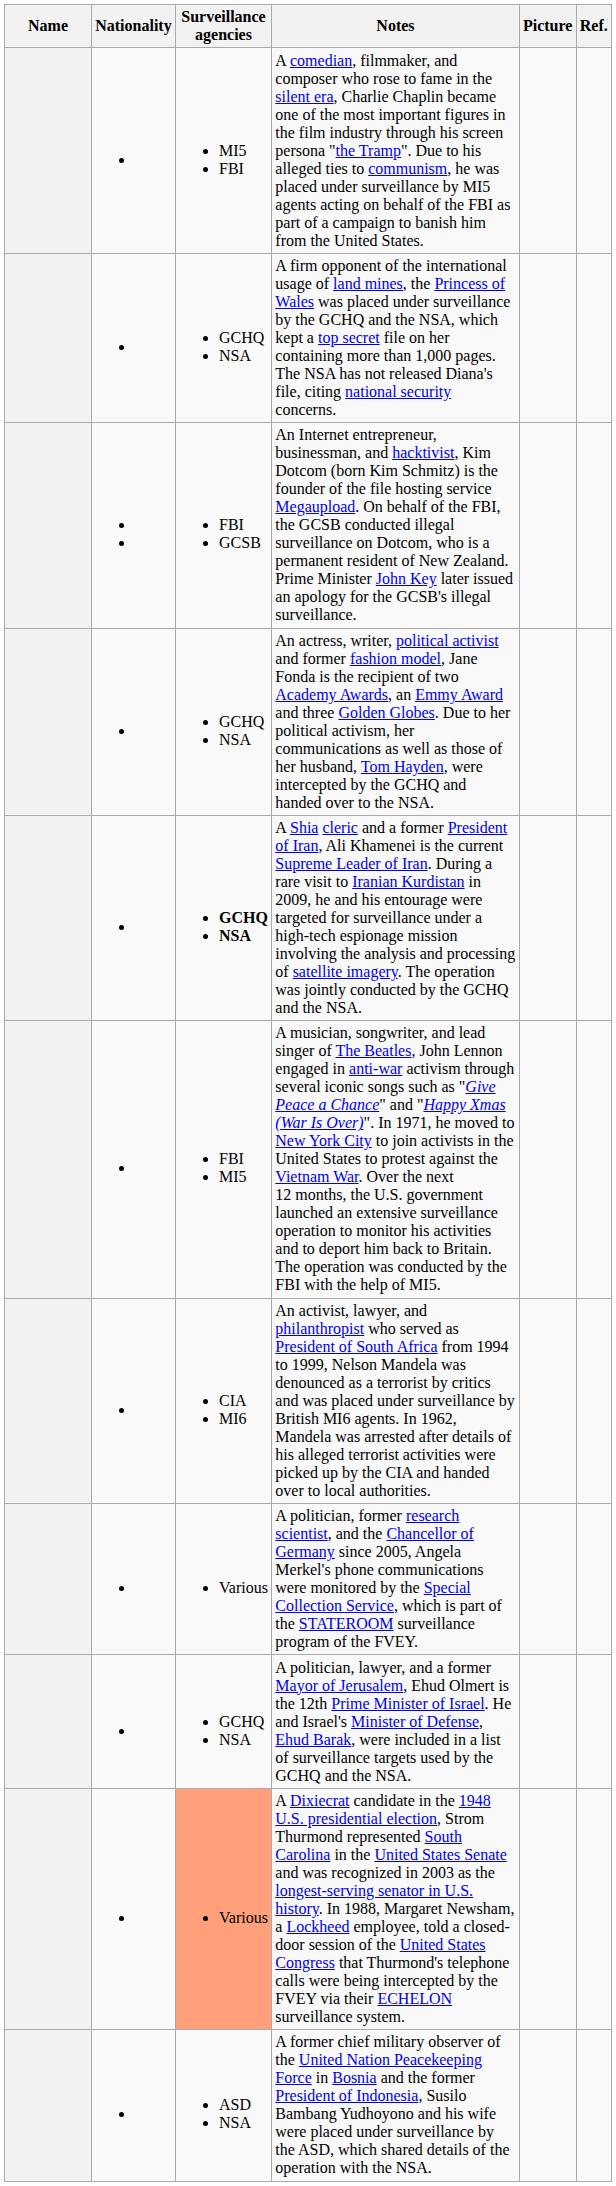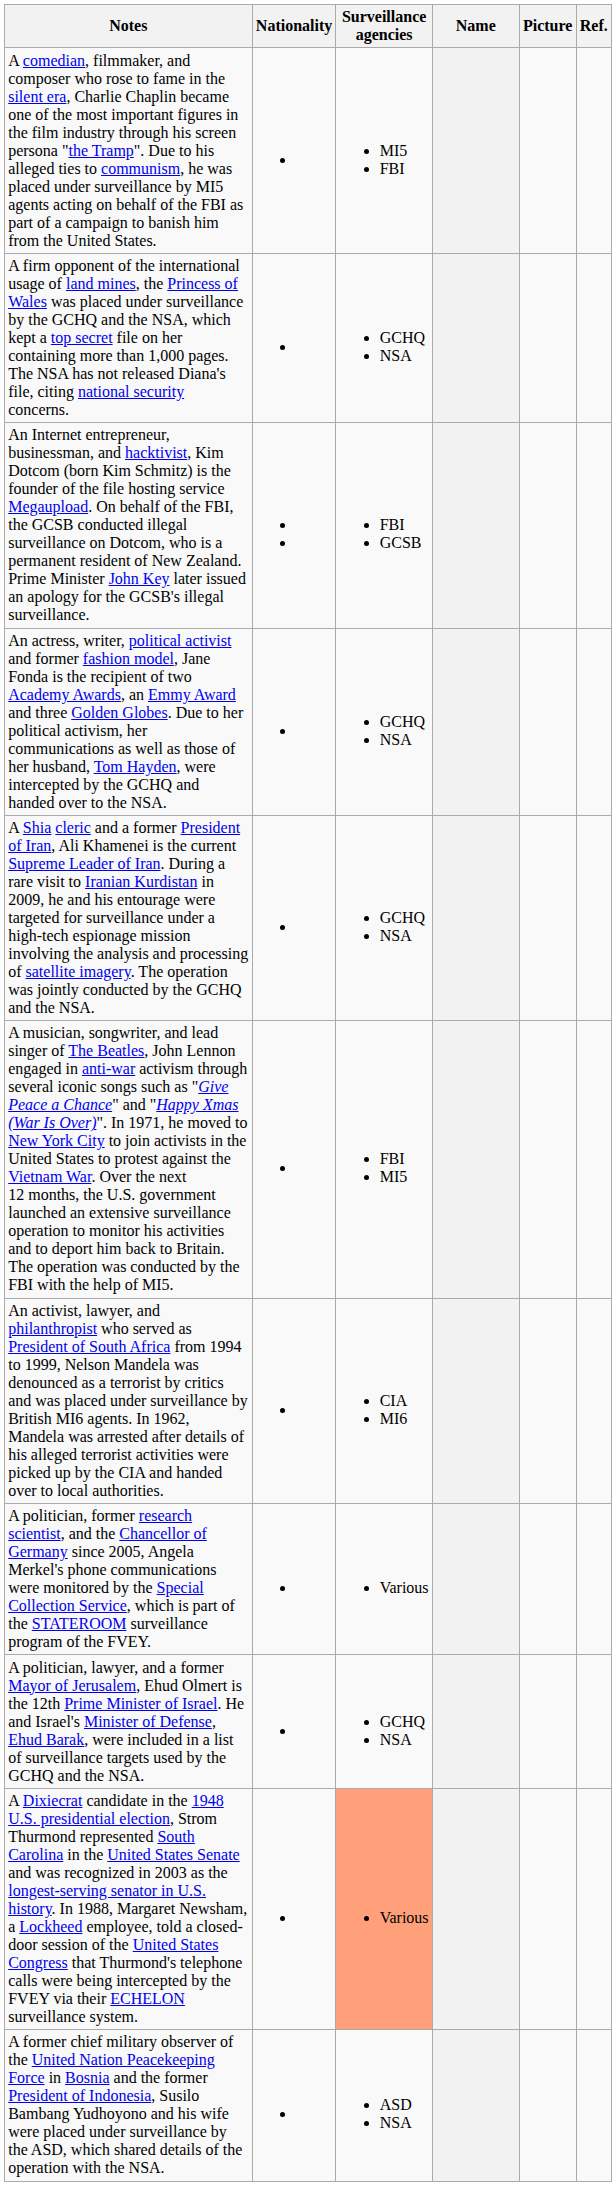columns swapped: (48, 26) <-> (395, 26)
(223, 927) bold -> (384, 927) normal
